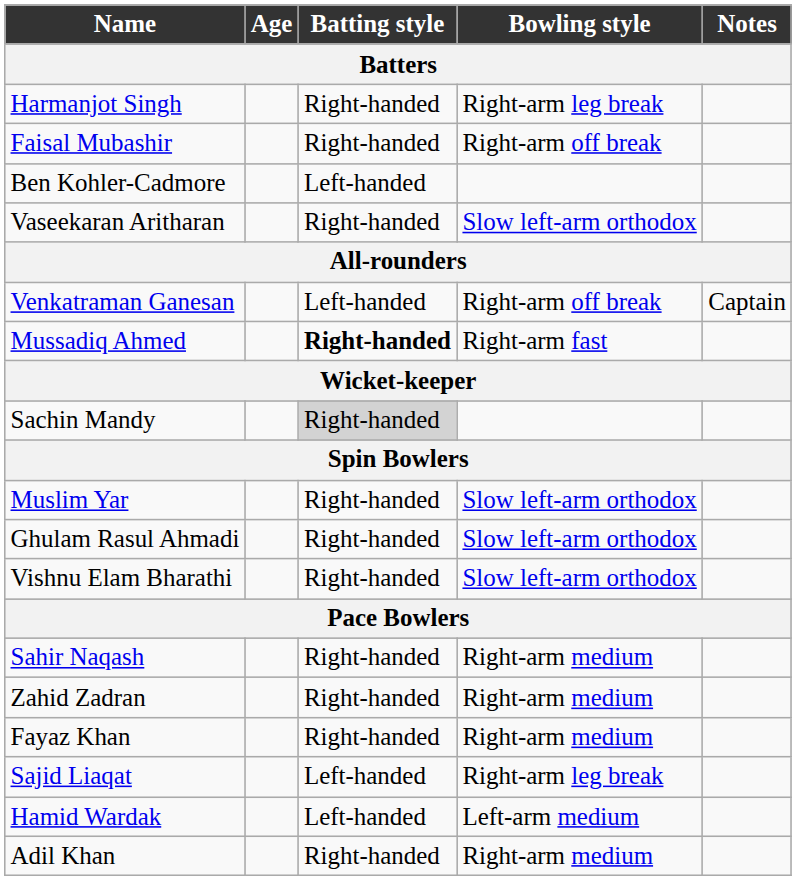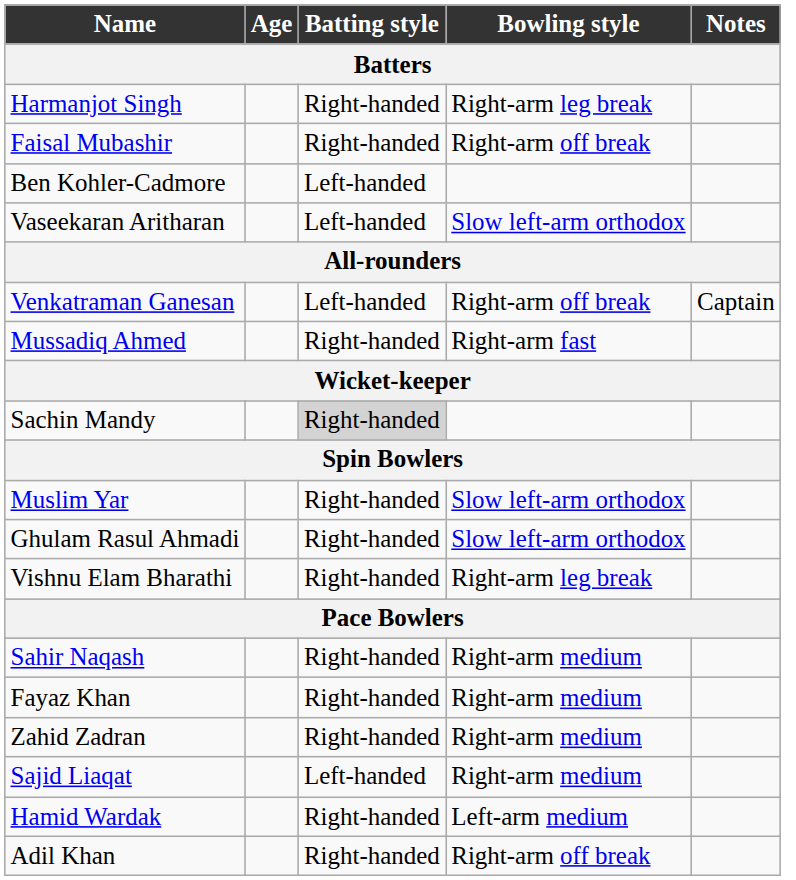(372, 222) Right-handed -> (365, 222) Left-handed
(377, 340) bold -> (372, 340) normal
(580, 578) Slow left-arm orthodox -> (552, 578) Right-arm leg break
rows swapped: (78, 697) <-> (70, 736)
(563, 776) Right-arm leg break -> (547, 776) Right-arm medium
(365, 815) Left-handed -> (372, 815) Right-handed
(558, 855) Right-arm medium -> (551, 855) Right-arm off break
